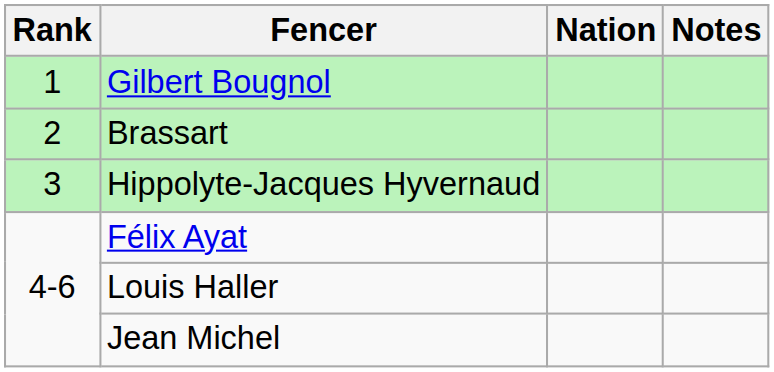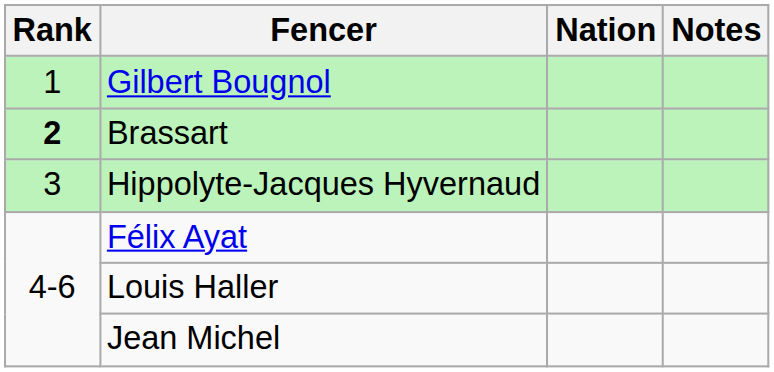(52, 133) normal -> (52, 133) bold
